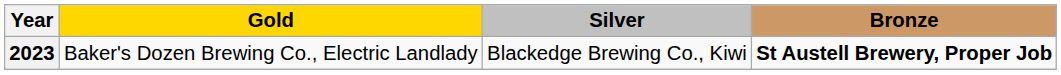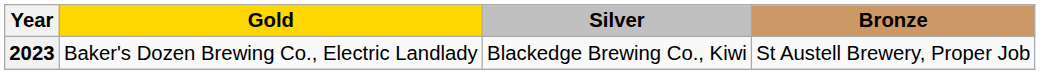(904, 52) bold -> (893, 52) normal
